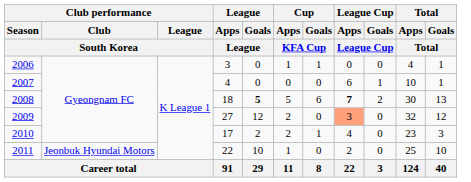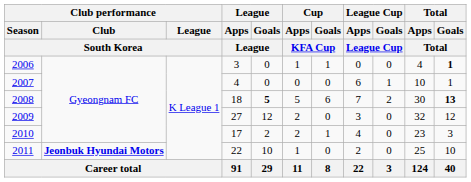(441, 64) normal -> (450, 64) bold
(349, 99) bold -> (358, 99) normal
(441, 99) normal -> (450, 99) bold
(349, 116) lightsalmon background -> (358, 116) no background
(99, 151) normal -> (104, 151) bold
